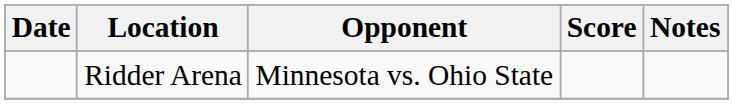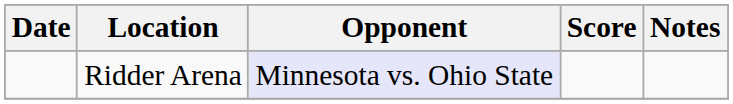(404, 74) no background -> (404, 74) lavender background
